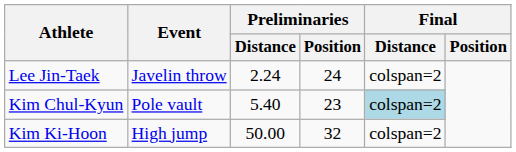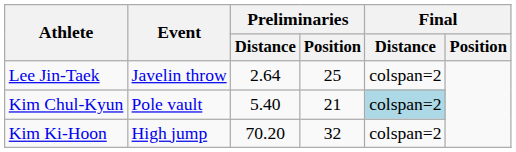(265, 75) 2.24 -> (265, 75) 2.64
(332, 75) 24 -> (332, 75) 25
(332, 104) 23 -> (332, 104) 21
(265, 133) 50.00 -> (265, 133) 70.20
